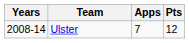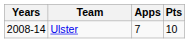(172, 29) 12 -> (172, 29) 10
